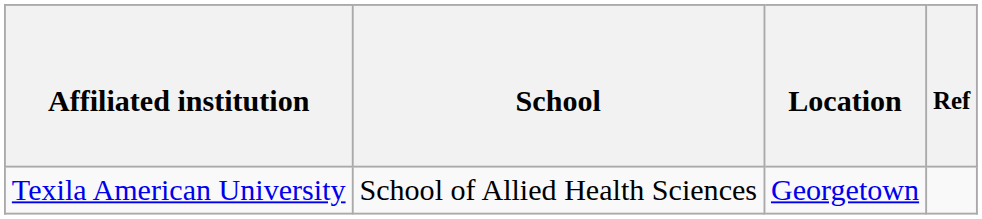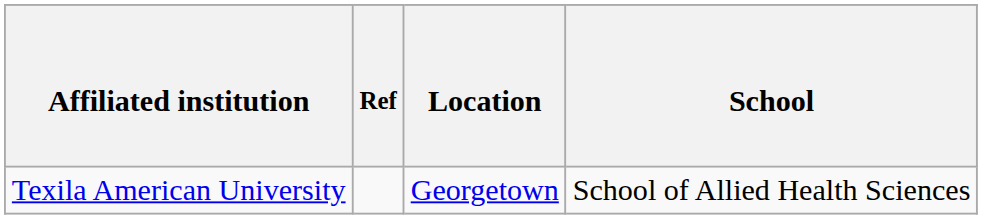columns swapped: (558, 103) <-> (952, 103)
